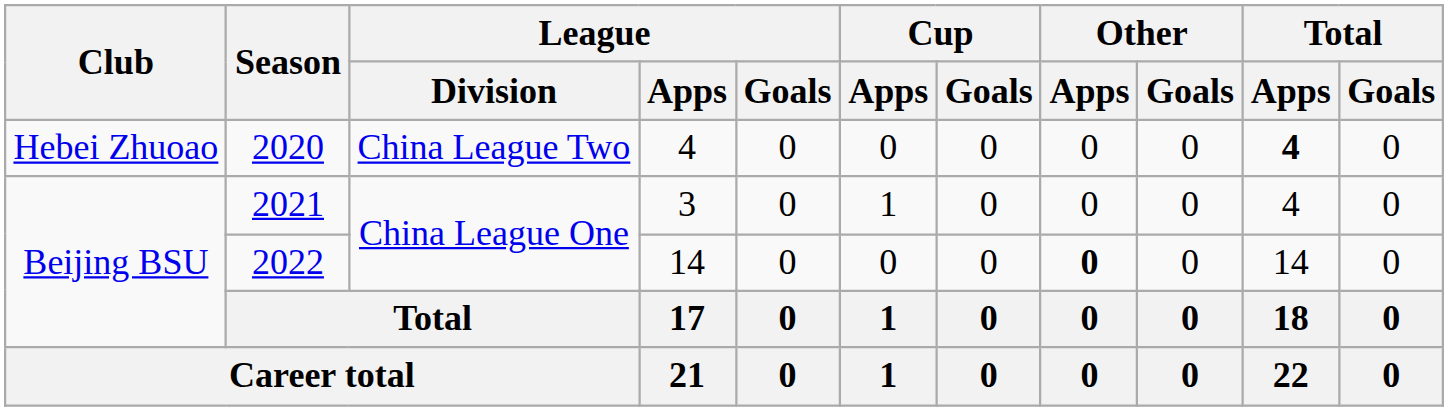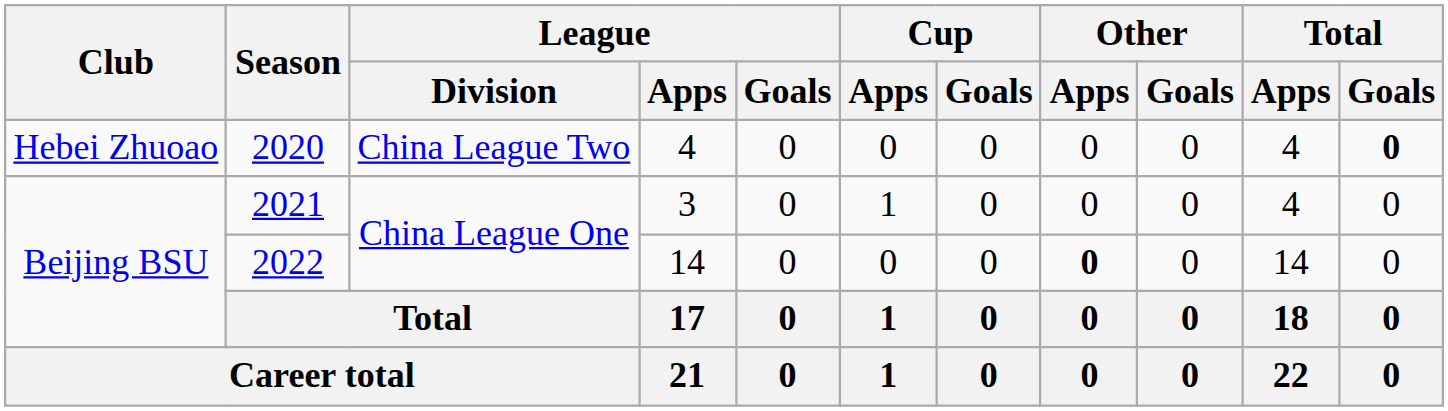(1291, 147) bold -> (1291, 147) normal
(1391, 147) normal -> (1391, 147) bold
